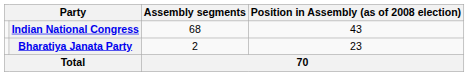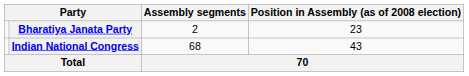rows swapped: (75, 29) <-> (75, 46)
